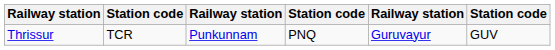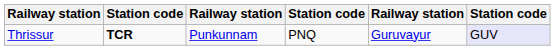(120, 34) normal -> (120, 34) bold
(484, 34) no background -> (484, 34) lavender background
